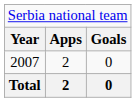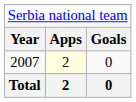(66, 62) no background -> (66, 62) lightyellow background
